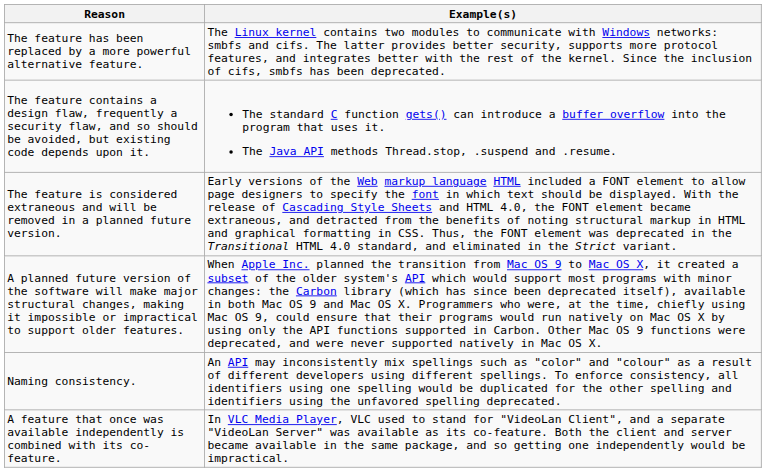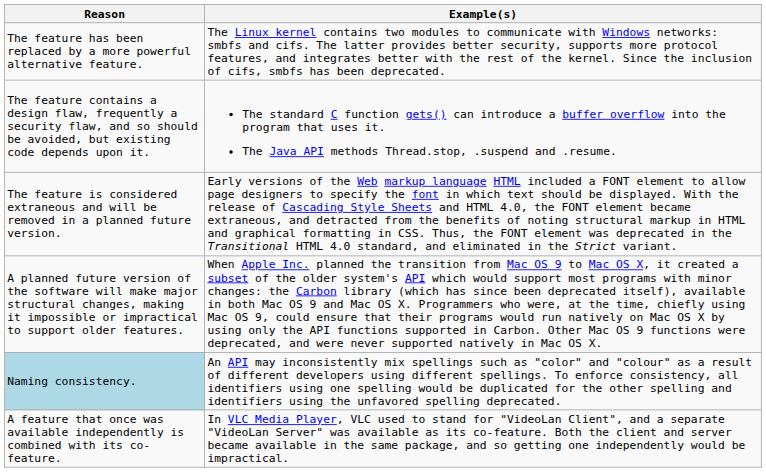(72, 381) no background -> (72, 381) lightblue background
